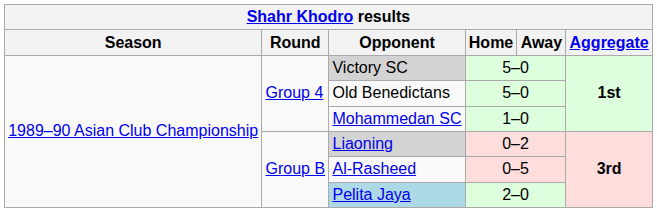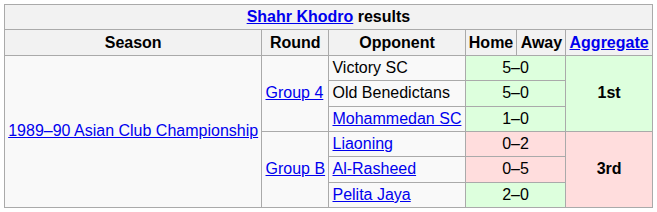(370, 67) lightgrey background -> (370, 67) no background
(363, 144) lightgrey background -> (363, 144) no background
(372, 194) lightblue background -> (372, 194) no background
